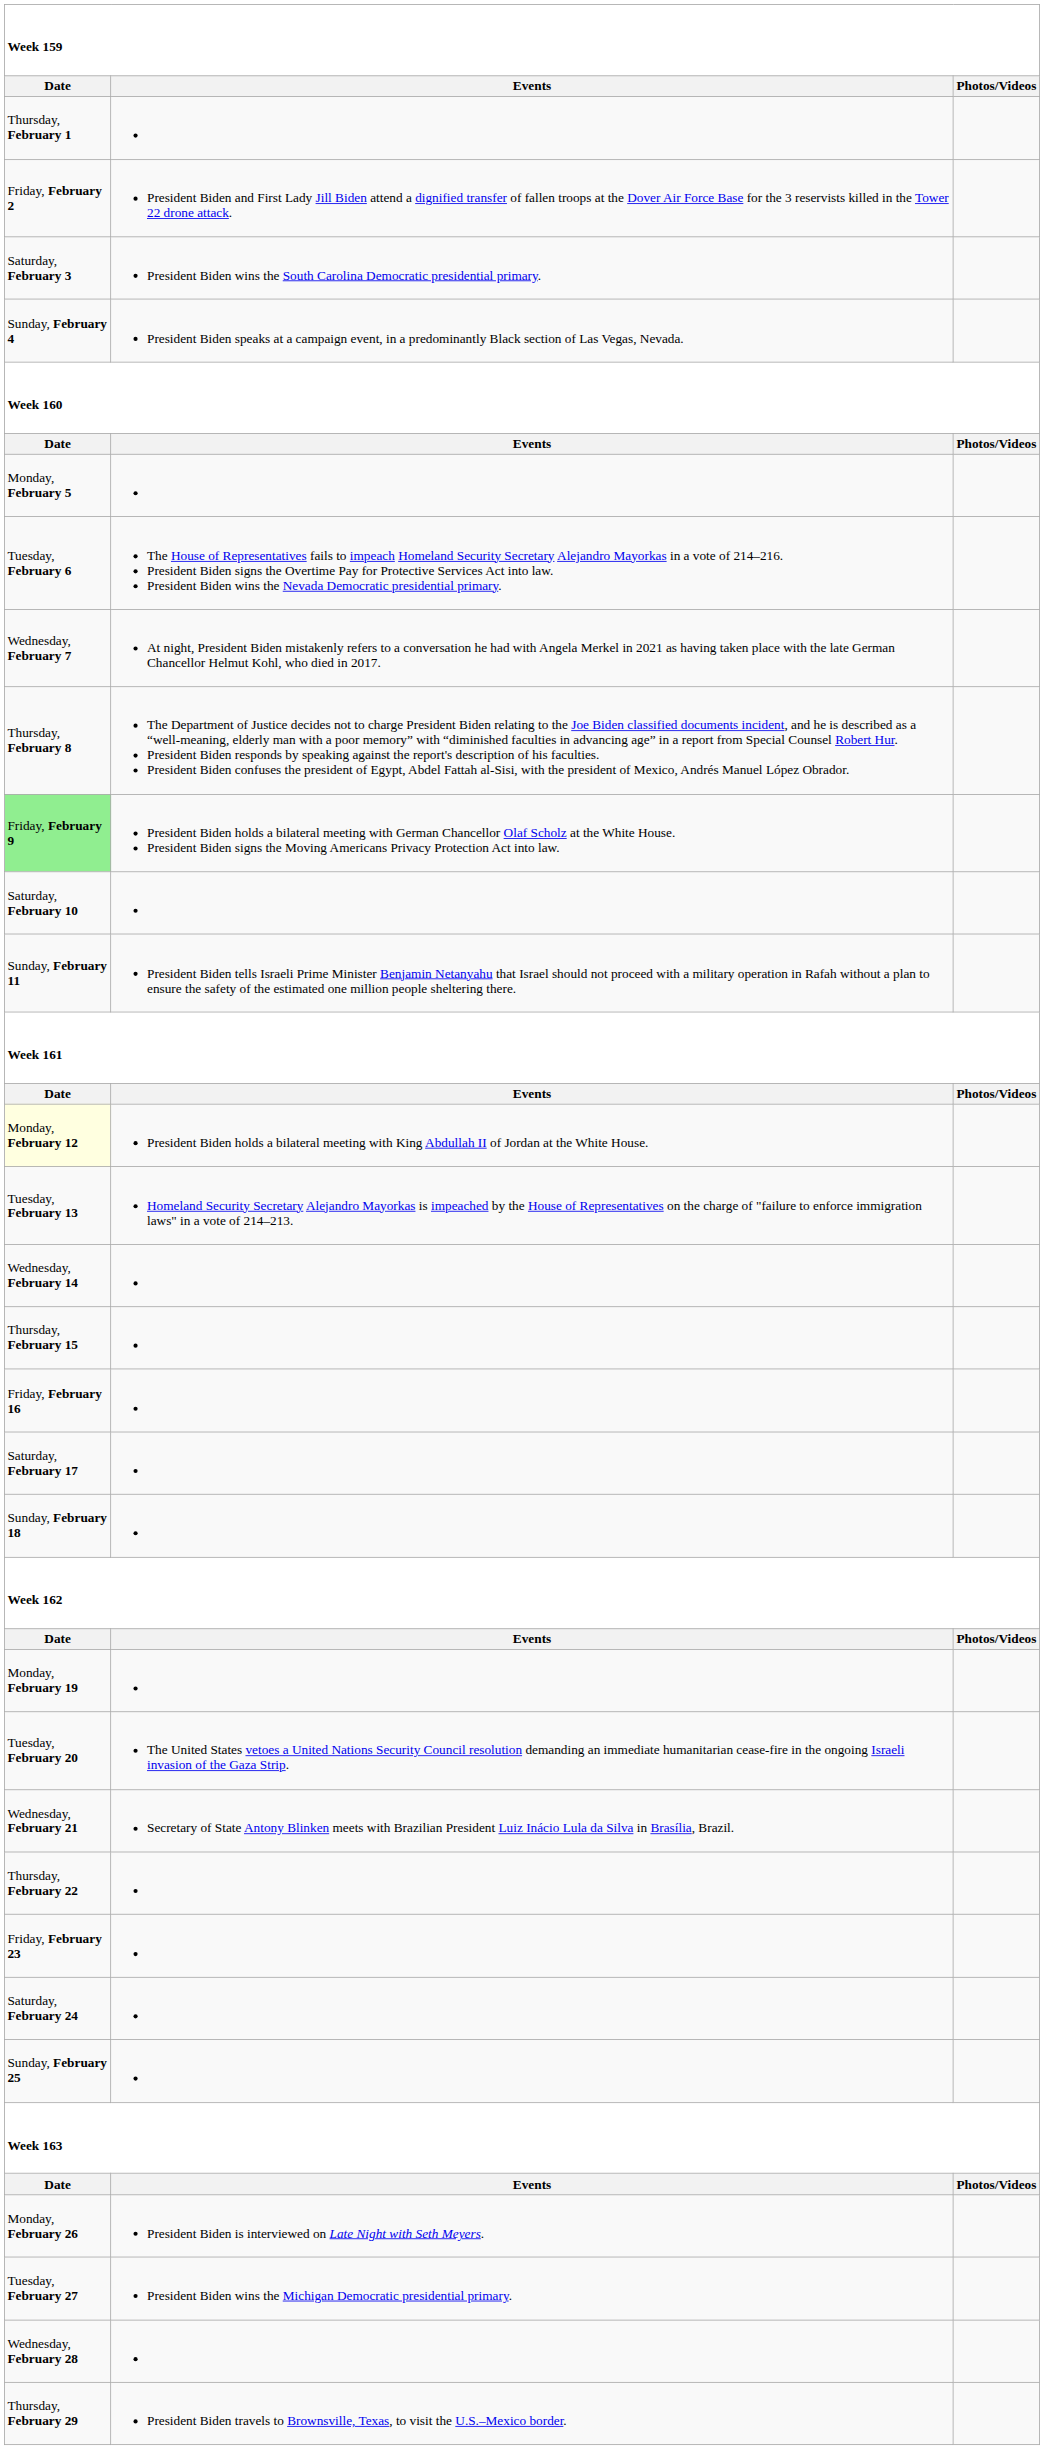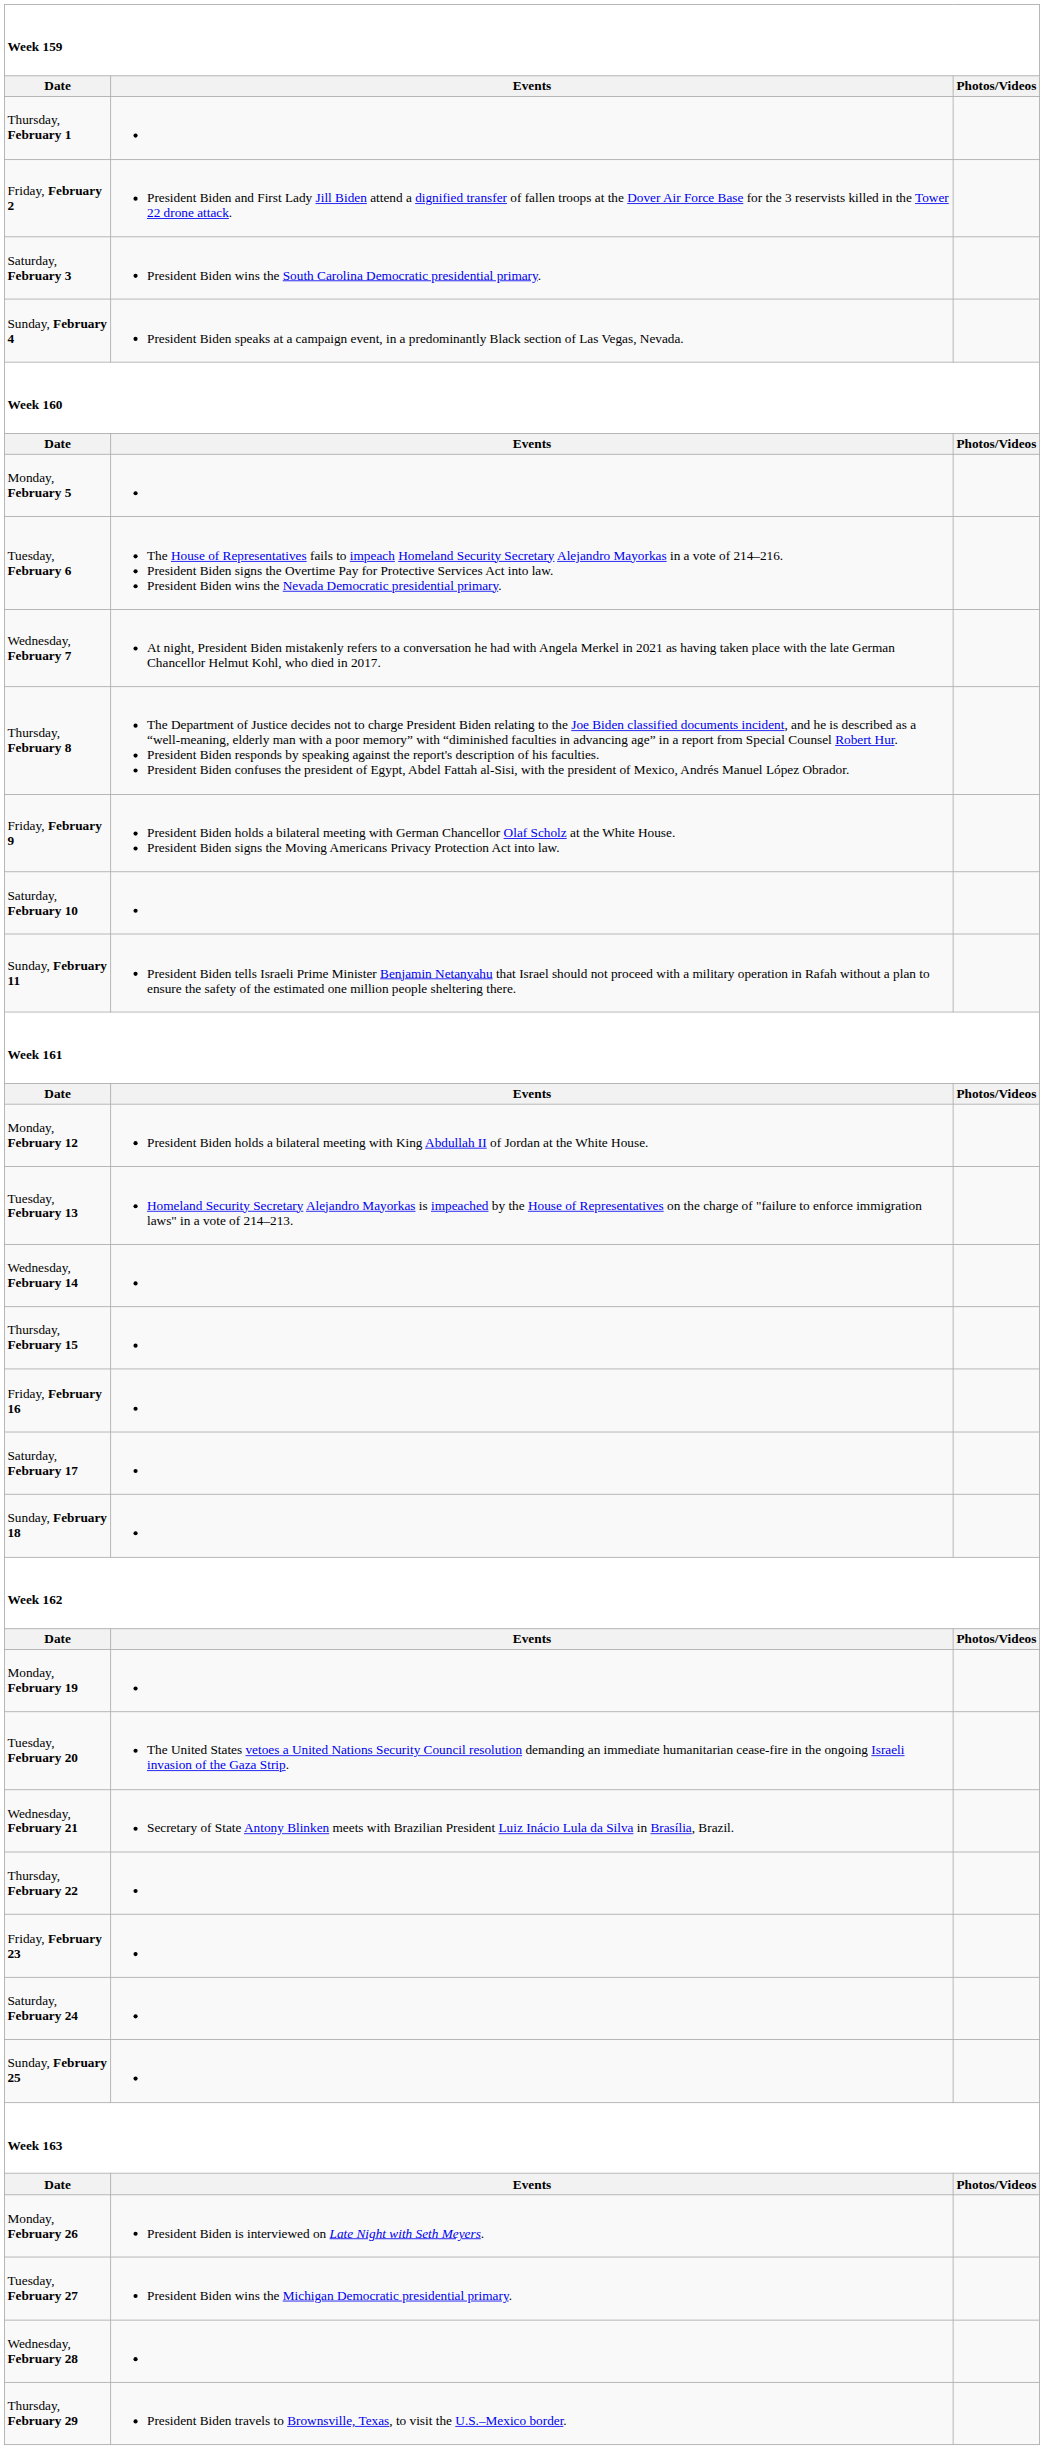(55, 833) lightgreen background -> (55, 833) no background
(43, 1135) lightyellow background -> (43, 1135) no background
